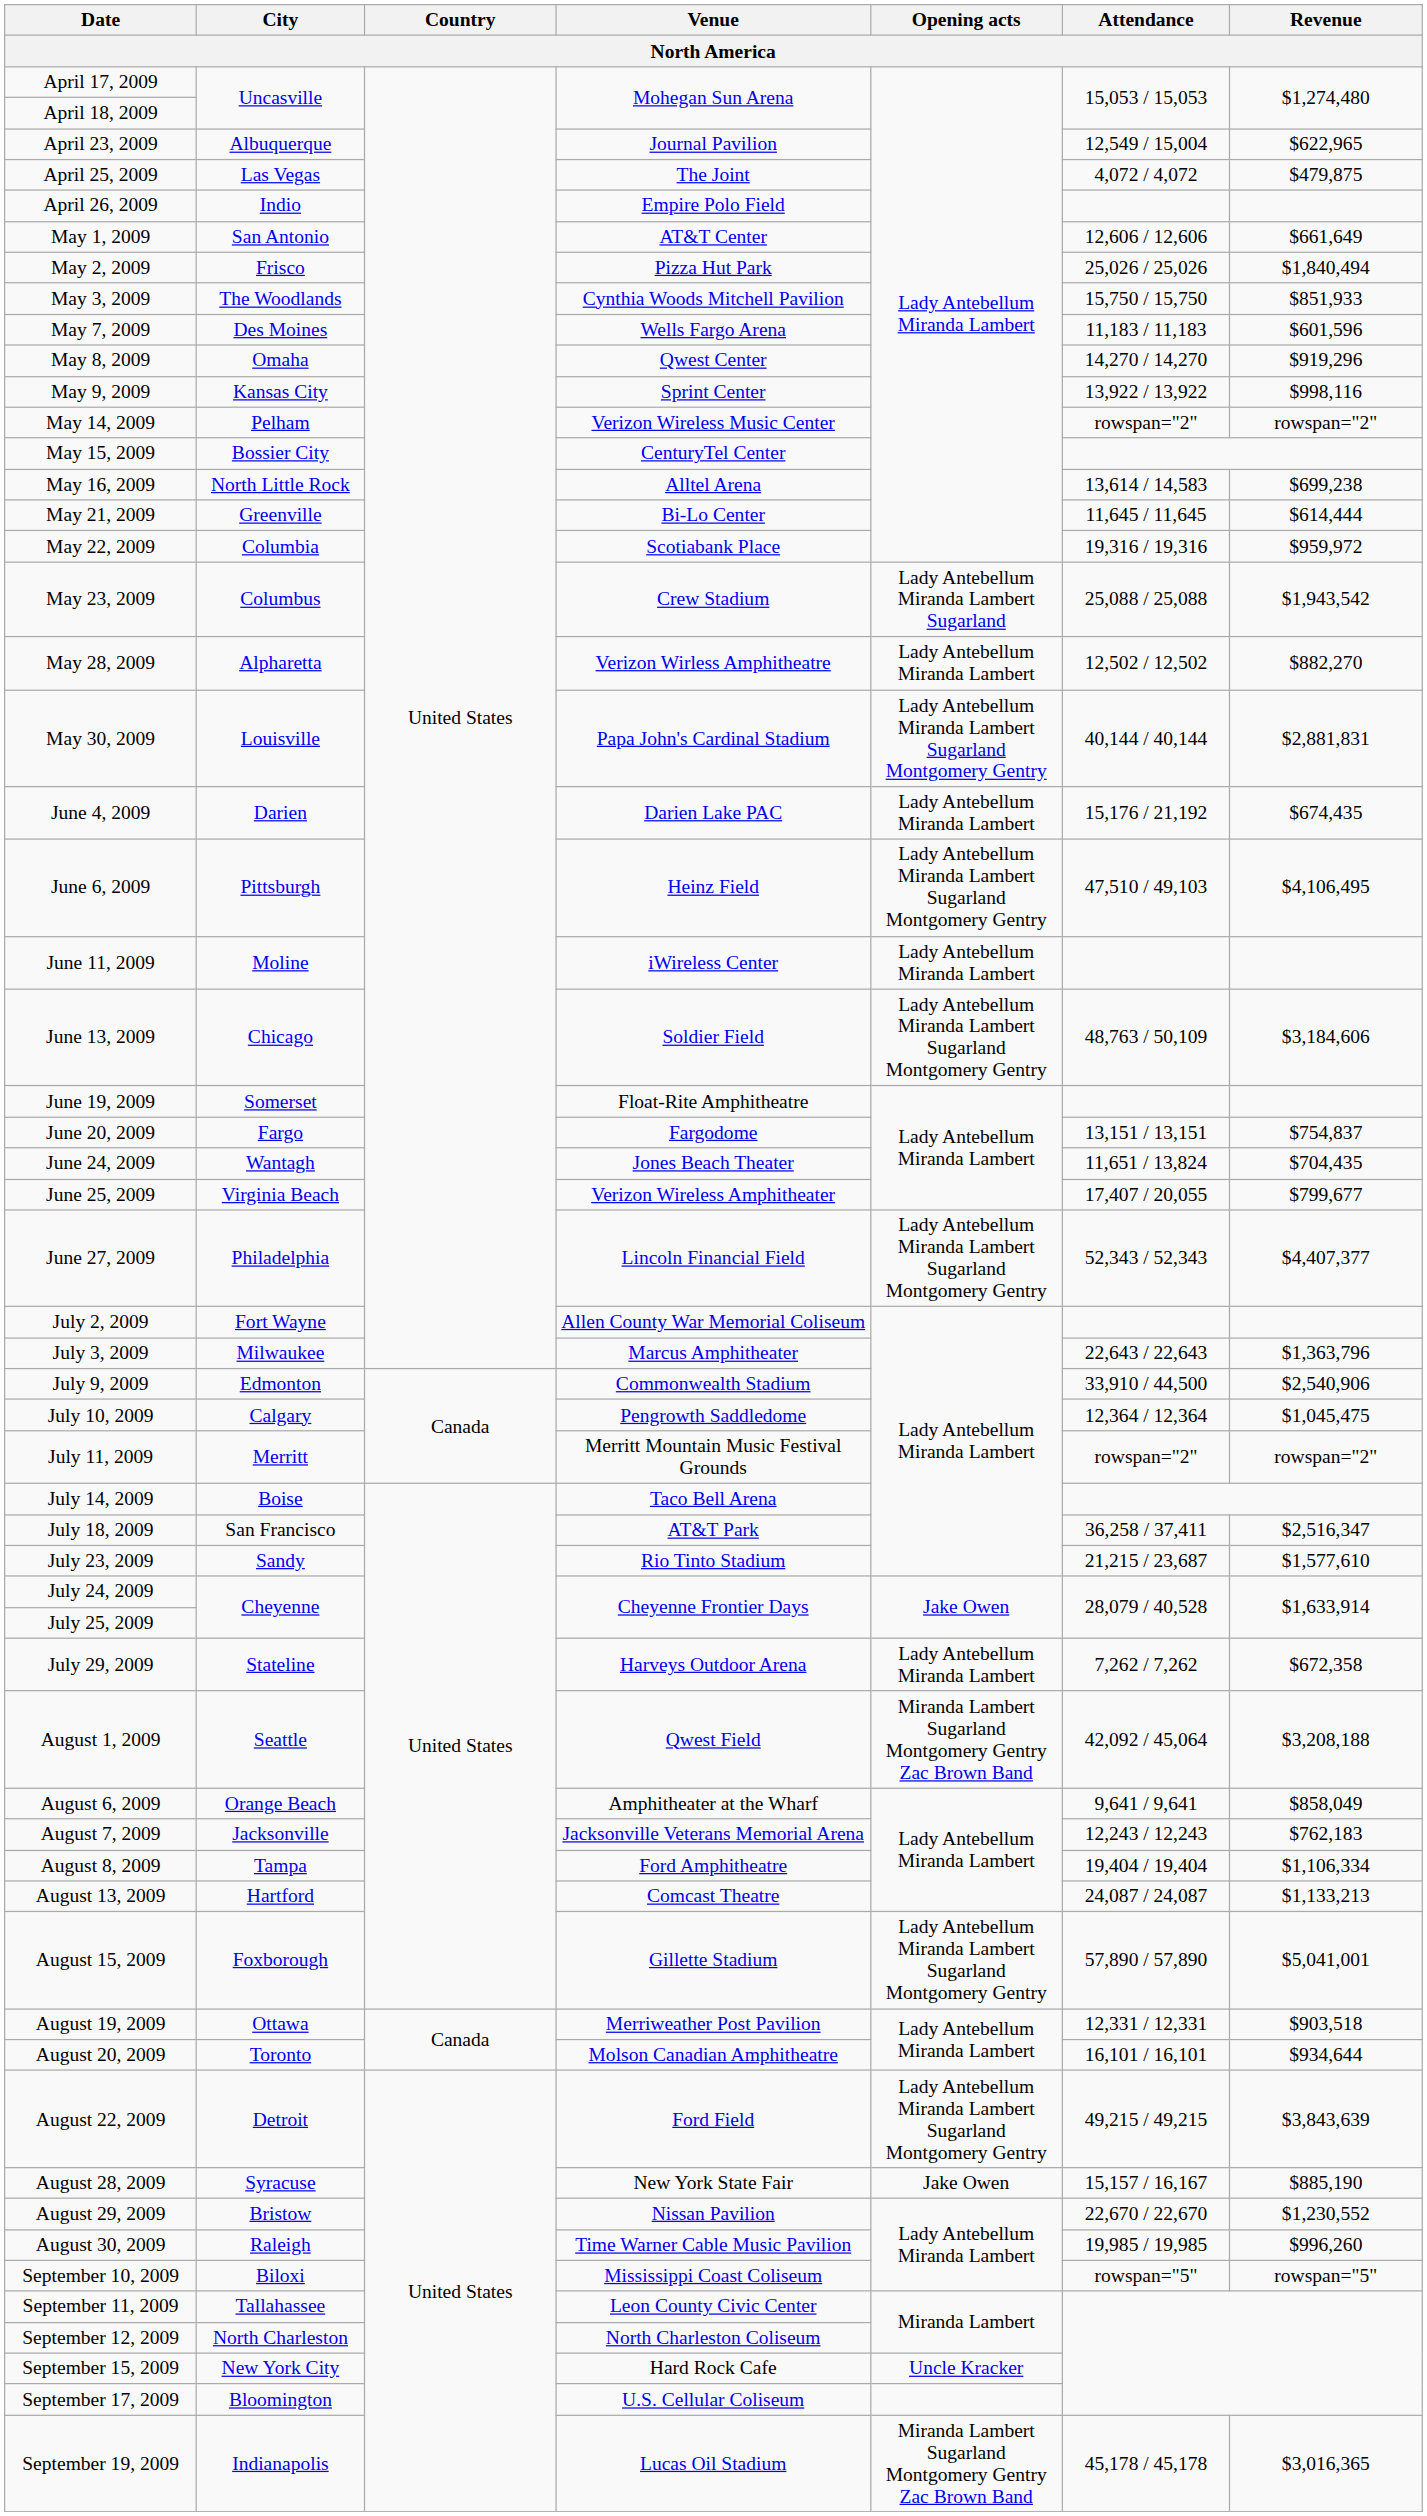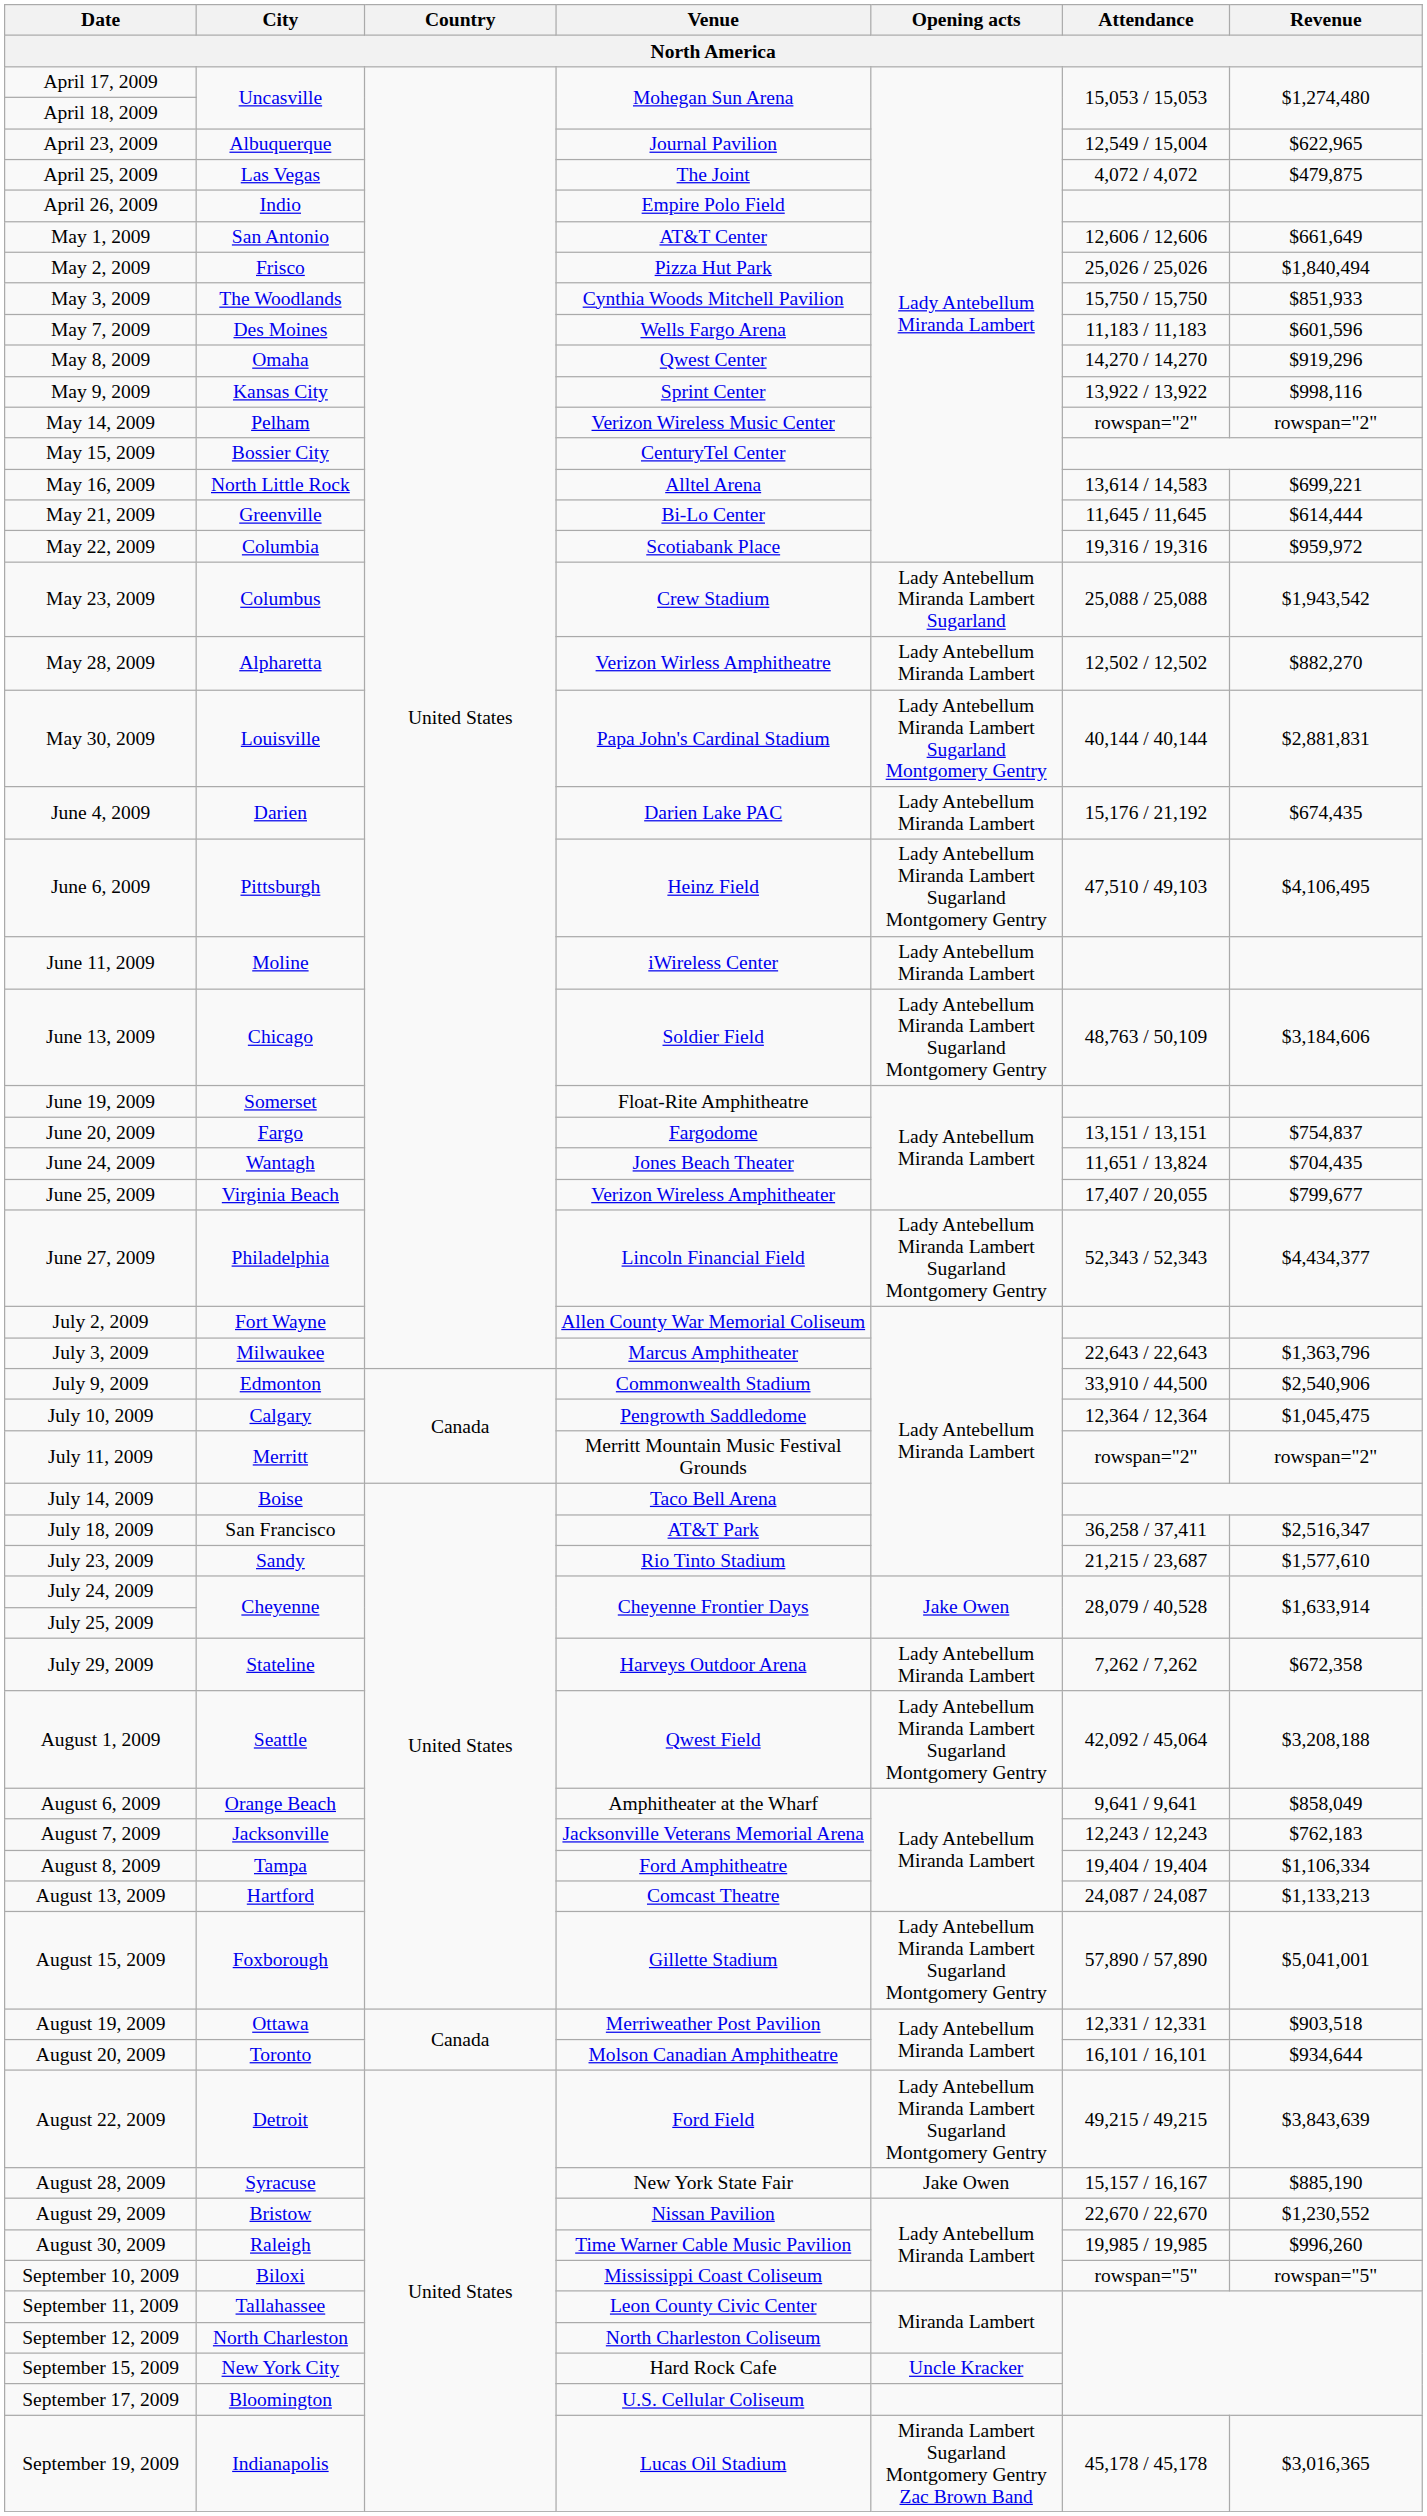(1326, 484) $699,238 -> (1326, 484) $699,221
(1326, 1258) $4,407,377 -> (1326, 1258) $4,434,377
(966, 1739) Miranda Lambert Sugarland Montgomery Gentry Zac Brown Band -> (966, 1739) Lady Antebellum Miranda Lambert Sugarland Montgomery Gentry
